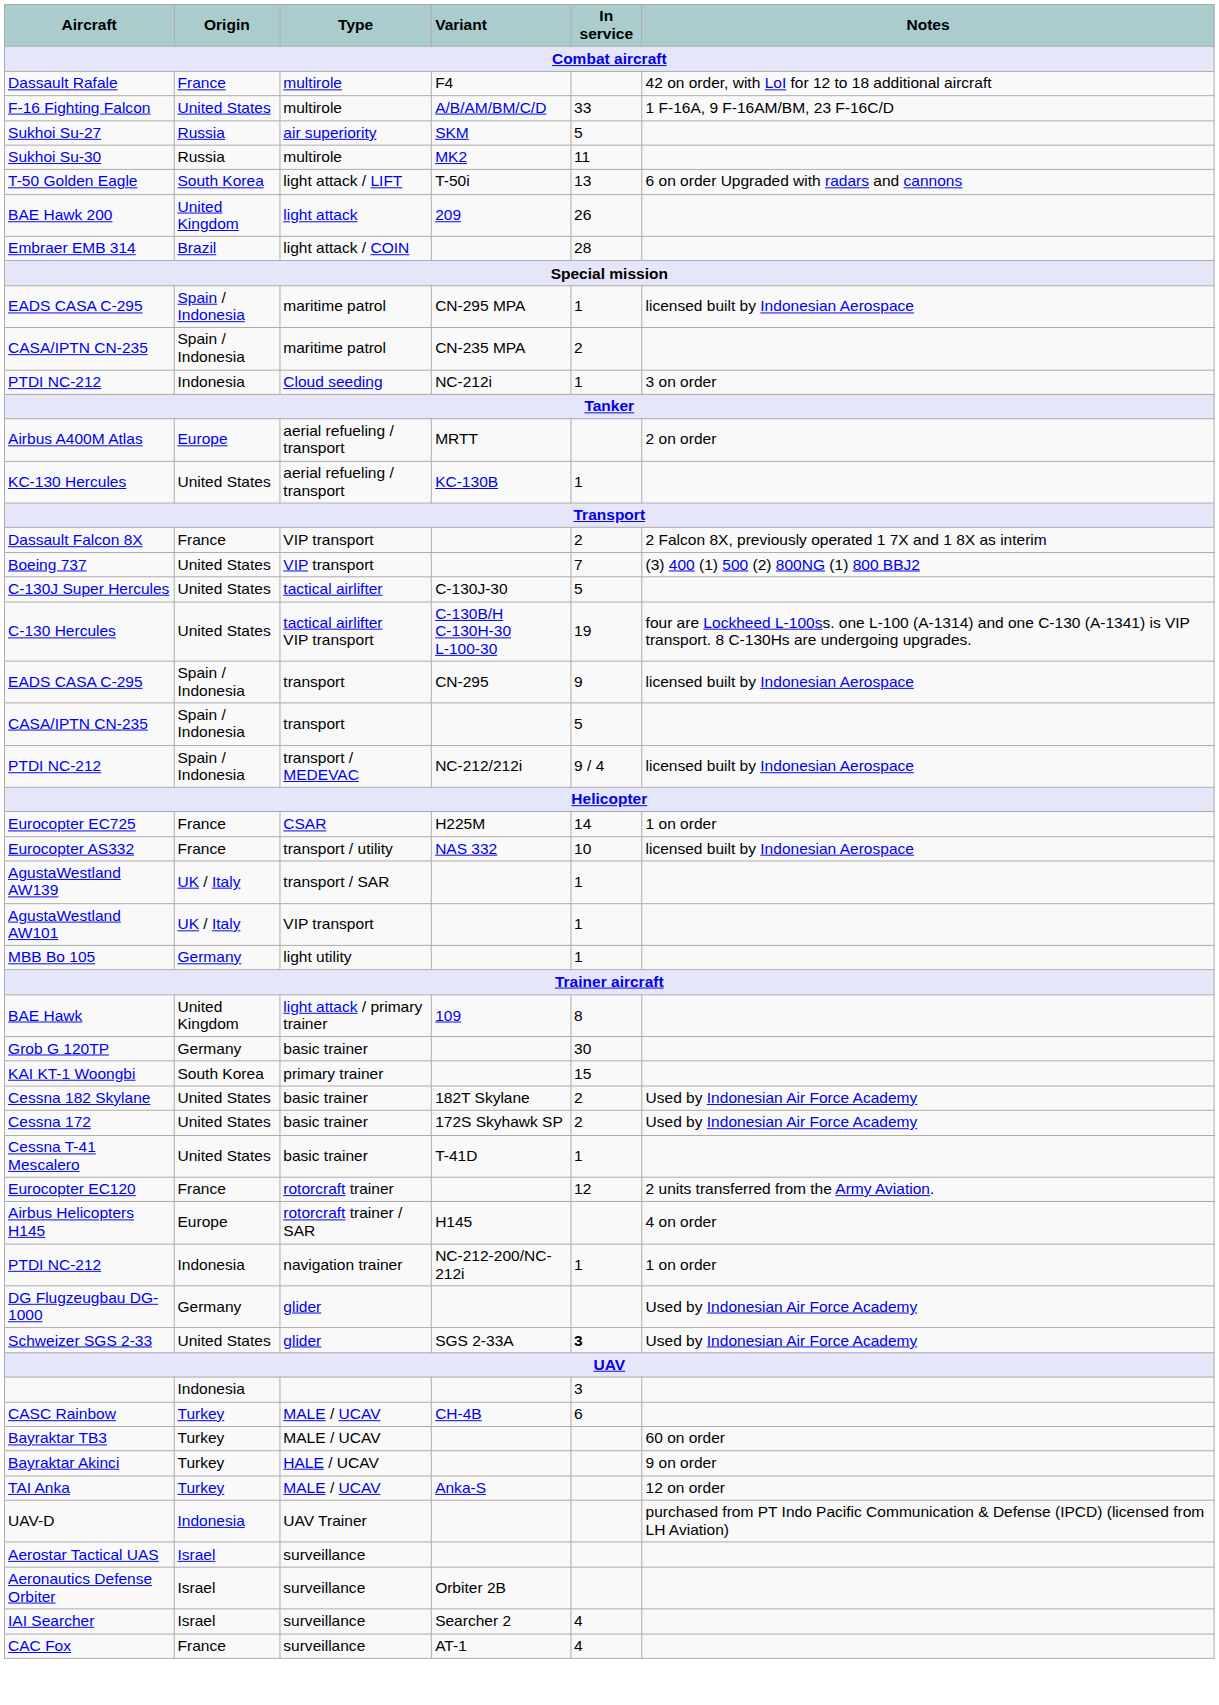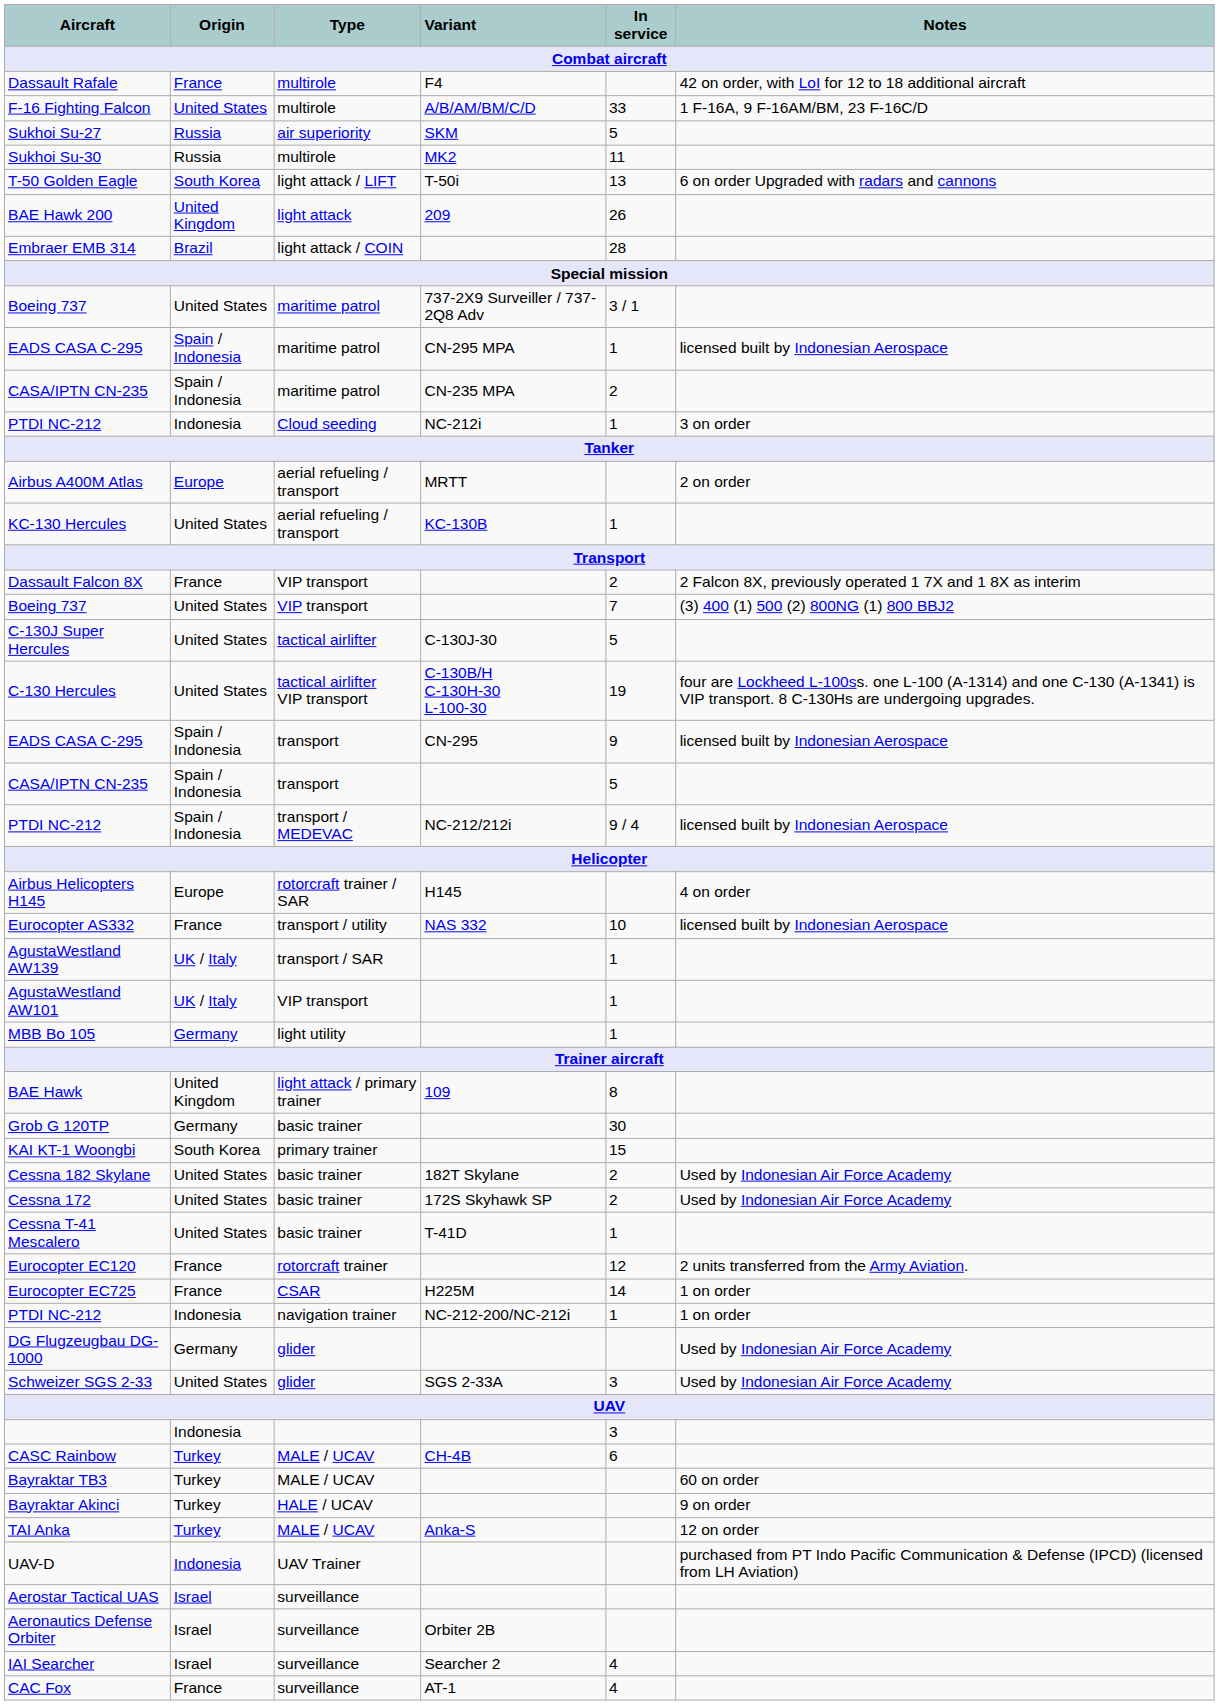+ row: (47, 306)
rows swapped: (72, 824) <-> (71, 1222)
(578, 1340) bold -> (613, 1382) normal
